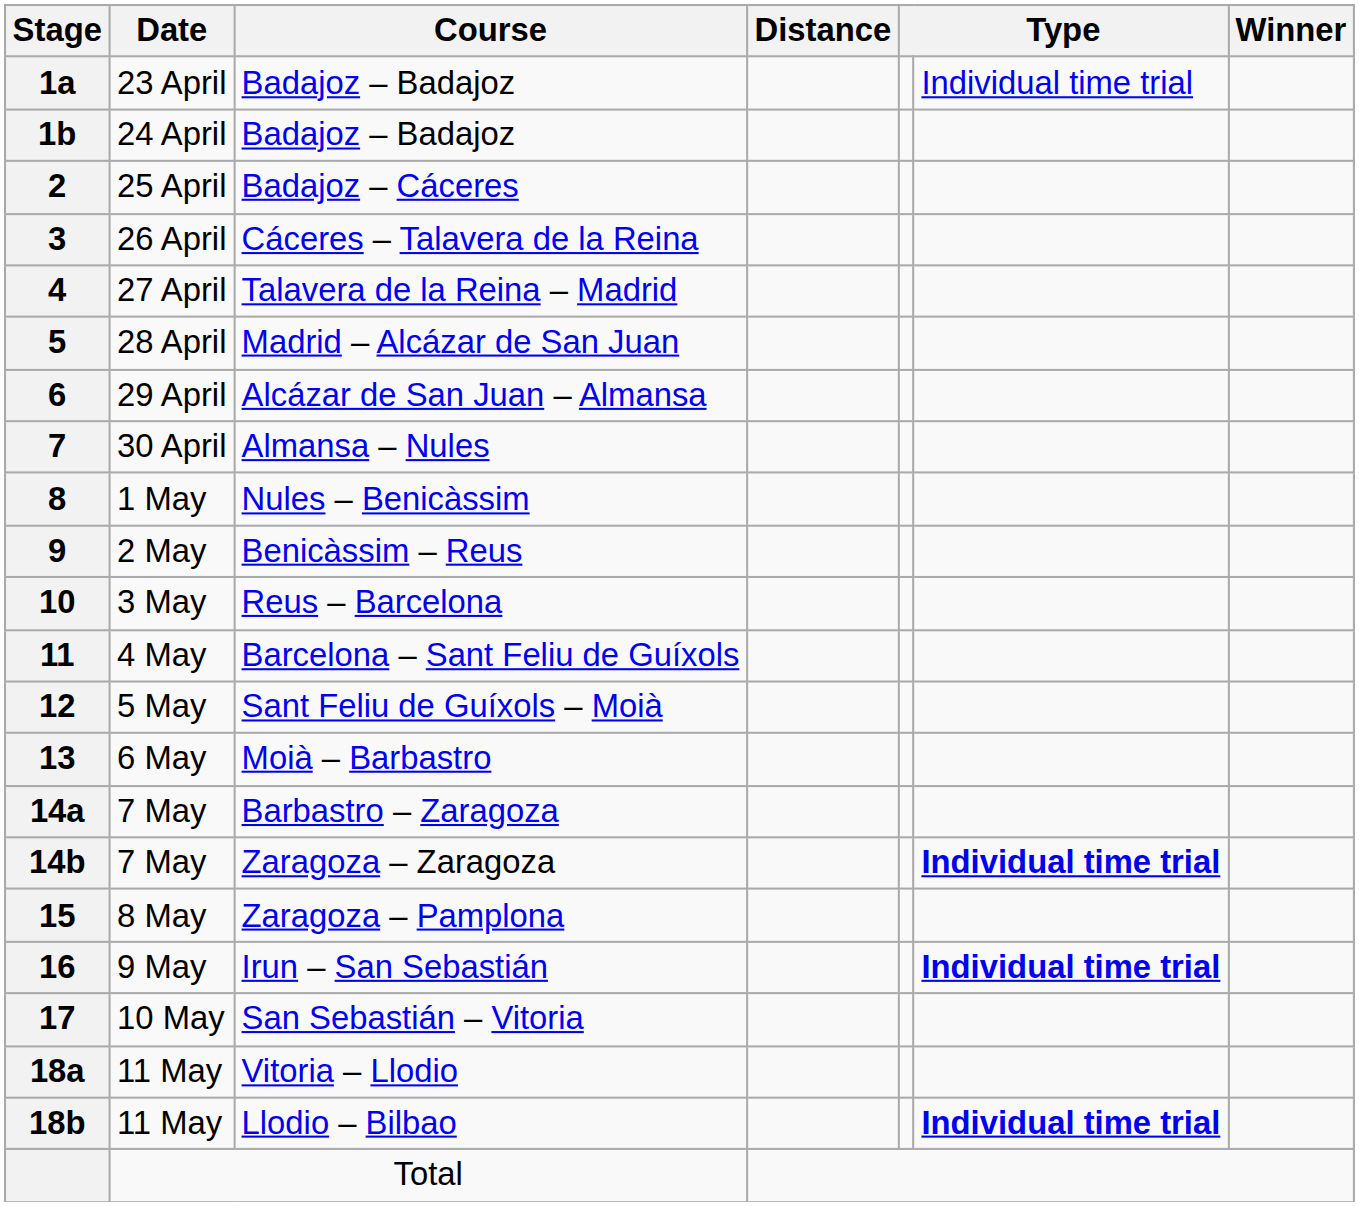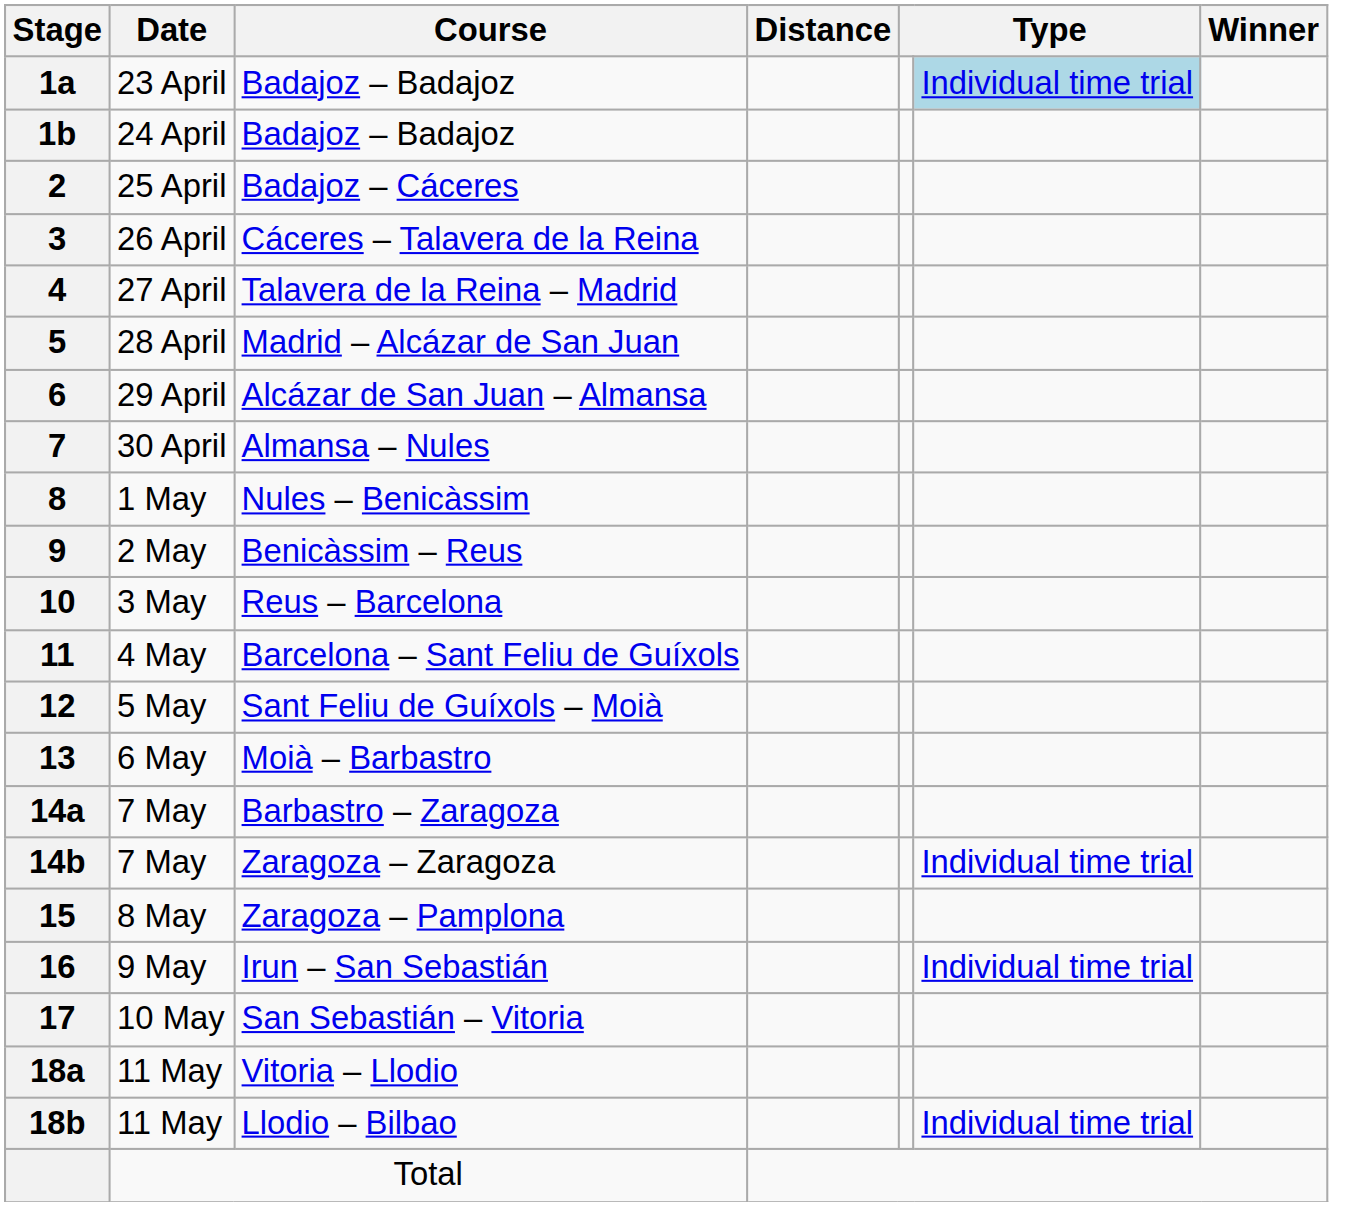(1057, 82) no background -> (1057, 82) lightblue background
(1071, 862) bold -> (1057, 862) normal
(1071, 966) bold -> (1057, 966) normal
(1071, 1122) bold -> (1057, 1122) normal
